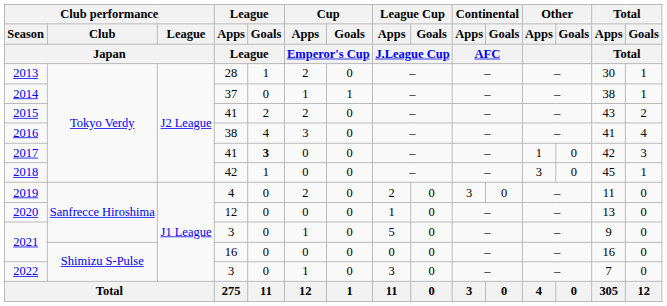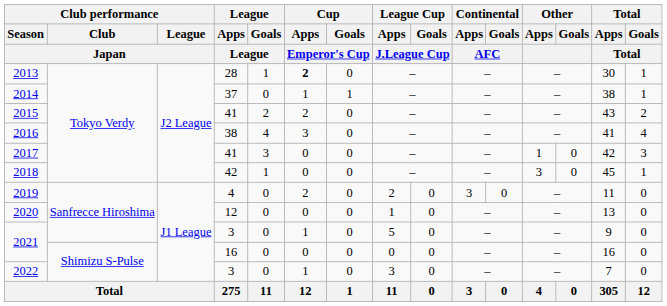(305, 73) normal -> (305, 73) bold
(266, 152) bold -> (266, 152) normal
